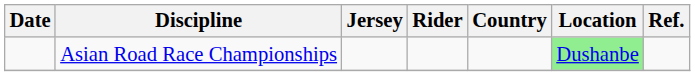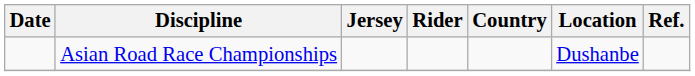(598, 53) lightgreen background -> (598, 53) no background
